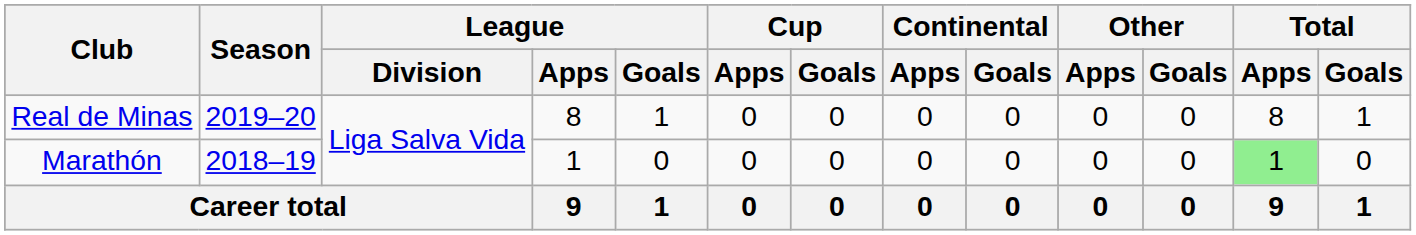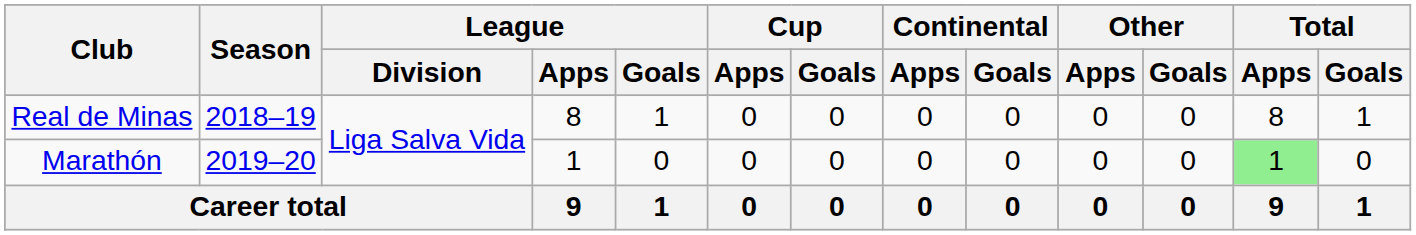(261, 116) 2019–20 -> (261, 116) 2018–19
(261, 161) 2018–19 -> (261, 161) 2019–20
